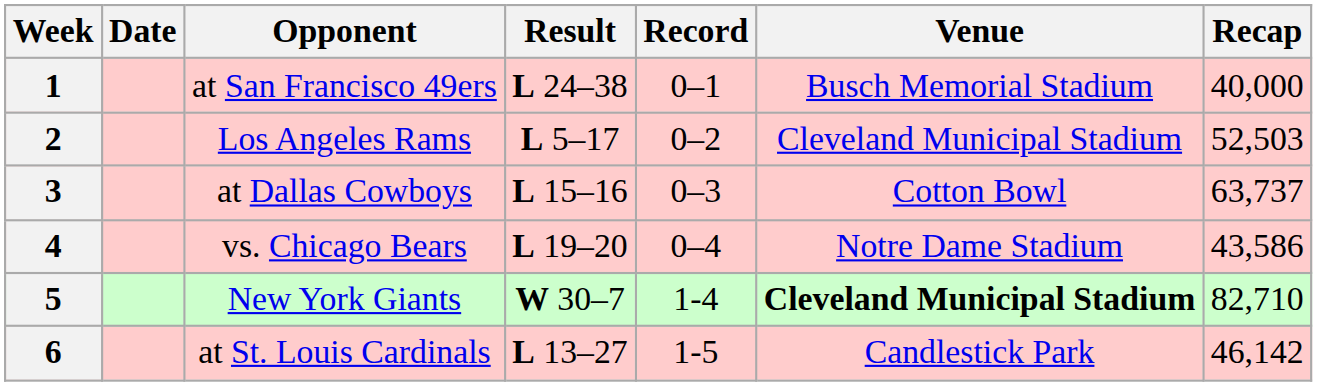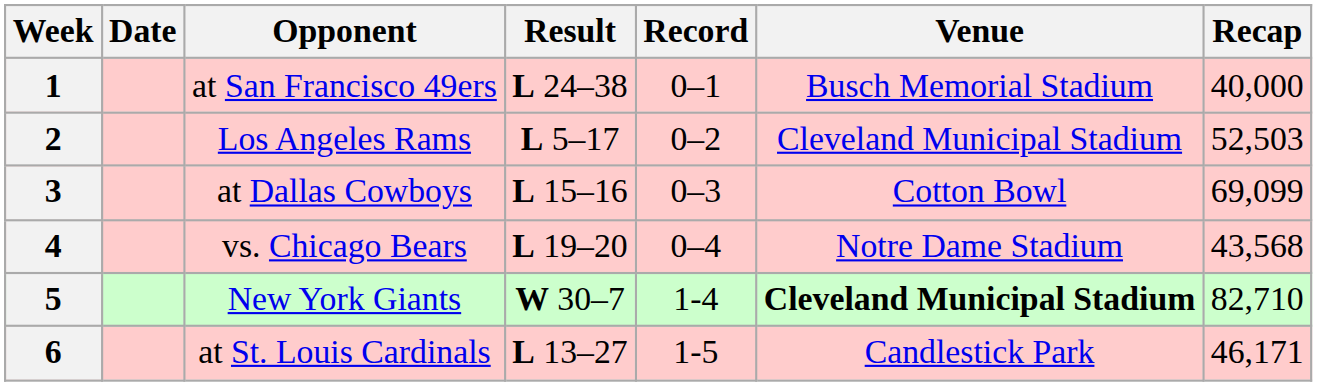(1257, 191) 63,737 -> (1257, 191) 69,099
(1257, 245) 43,586 -> (1257, 245) 43,568
(1257, 352) 46,142 -> (1257, 352) 46,171
